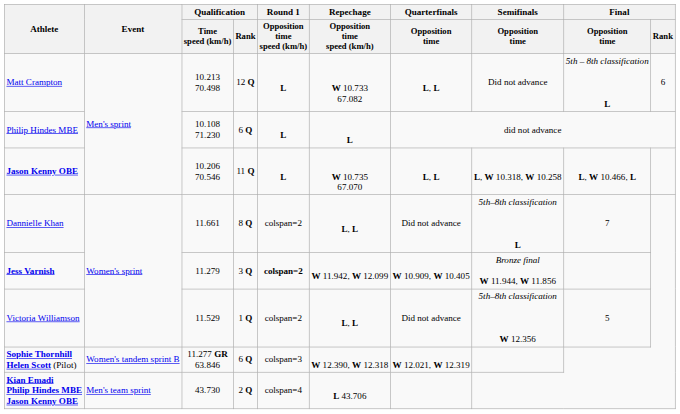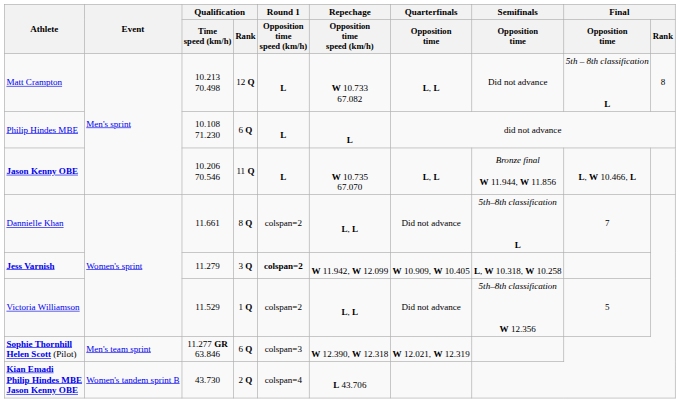(663, 83) 6 -> (663, 83) 8
(518, 177) L, W 10.318, W 10.258 -> (518, 171) Bronze final W 11.944, W 11.856
(518, 271) Bronze final W 11.944, W 11.856 -> (518, 271) L, W 10.318, W 10.258
(133, 360) Women's tandem sprint B -> (119, 349) Men's team sprint
(119, 391) Men's team sprint -> (133, 380) Women's tandem sprint B
